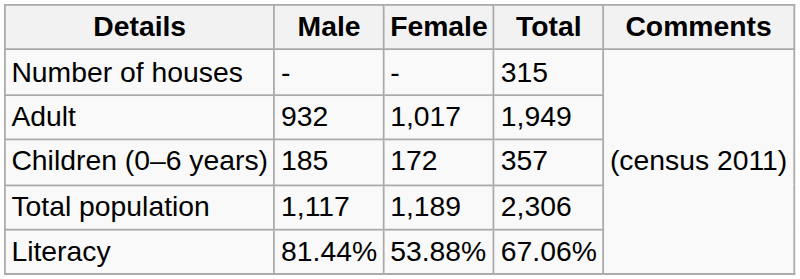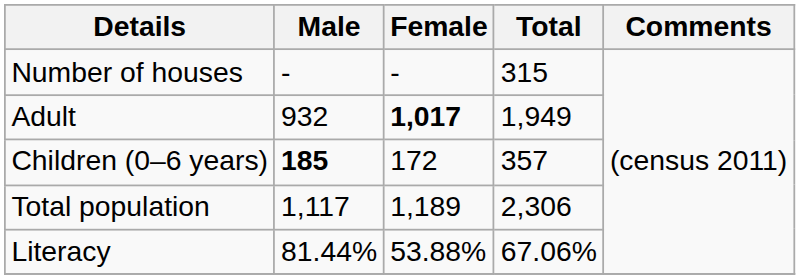(426, 116) normal -> (426, 116) bold
(305, 161) normal -> (305, 161) bold
